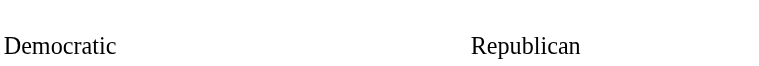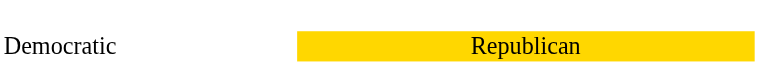(526, 46) no background -> (526, 46) gold background
